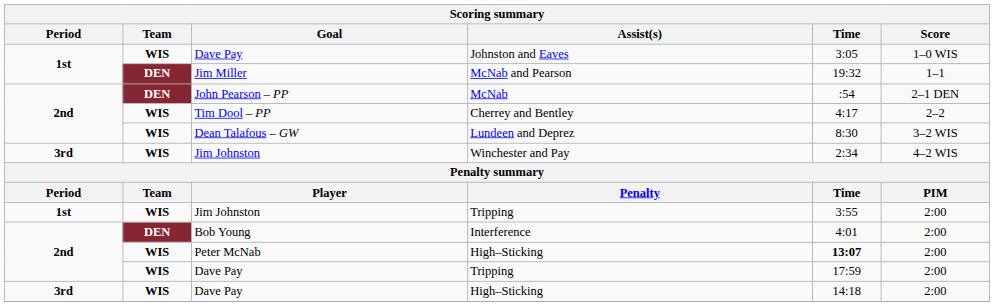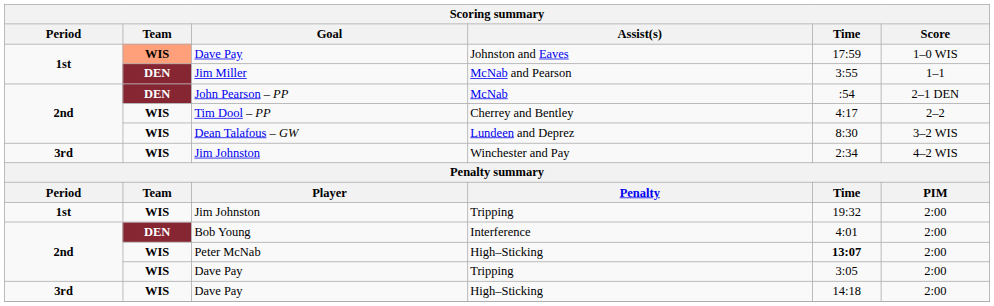(157, 53) no background -> (157, 53) lightsalmon background
(847, 53) 3:05 -> (847, 53) 17:59
(847, 73) 19:32 -> (847, 73) 3:55
(847, 212) 3:55 -> (847, 212) 19:32
(847, 271) 17:59 -> (847, 271) 3:05
